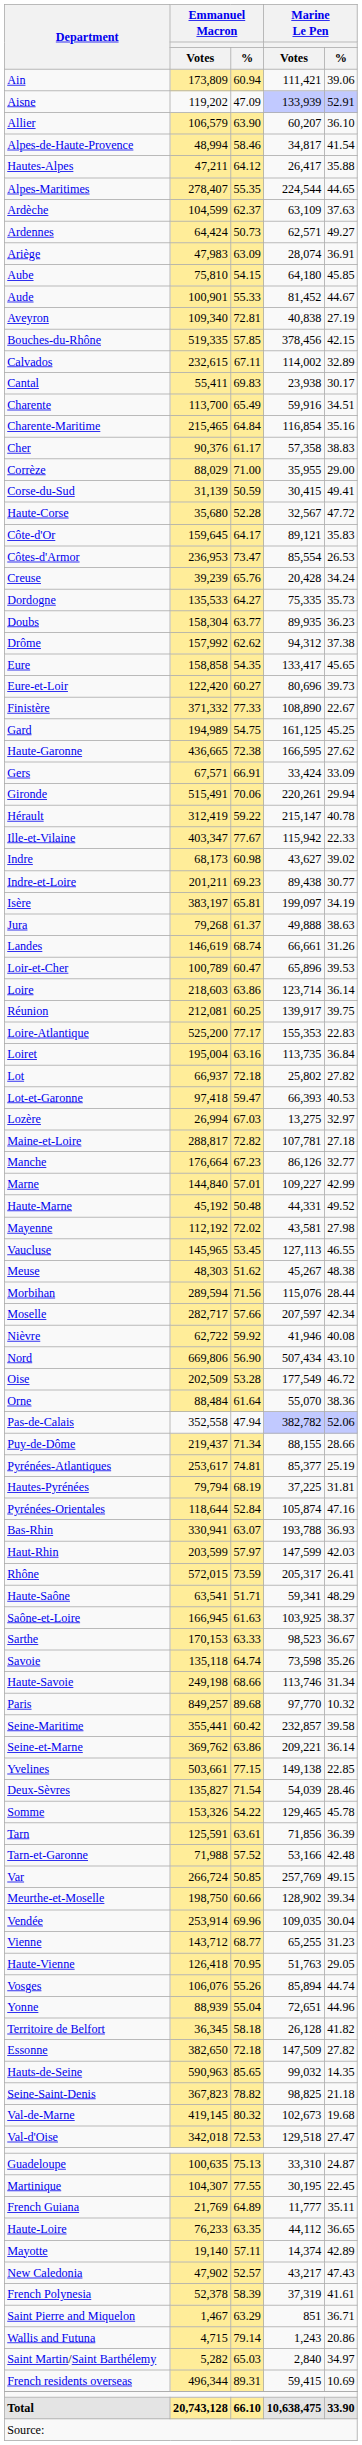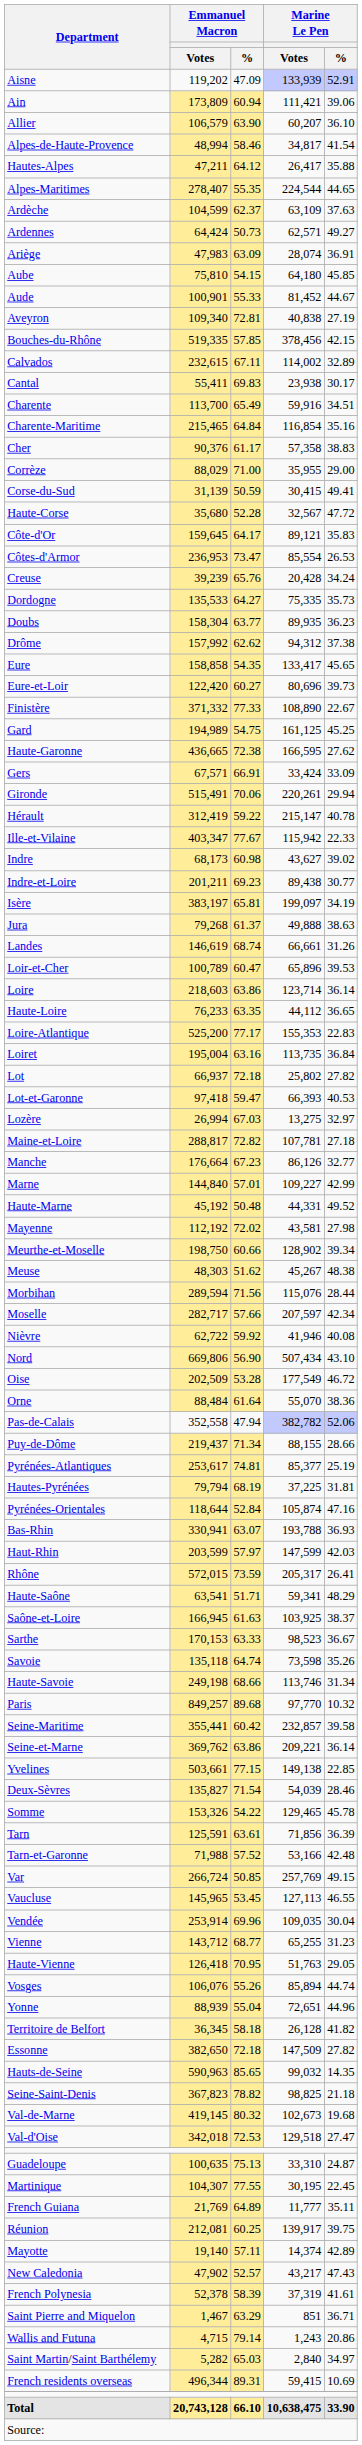rows swapped: (16, 80) <-> (21, 102)
rows swapped: (37, 2229) <-> (28, 1011)
rows swapped: (56, 1899) <-> (29, 1249)
